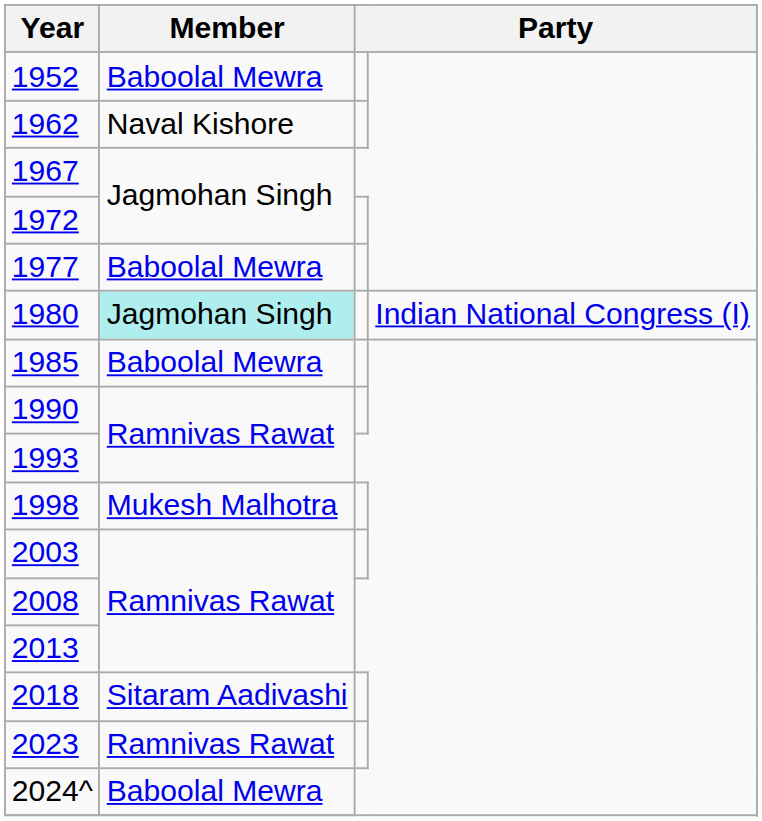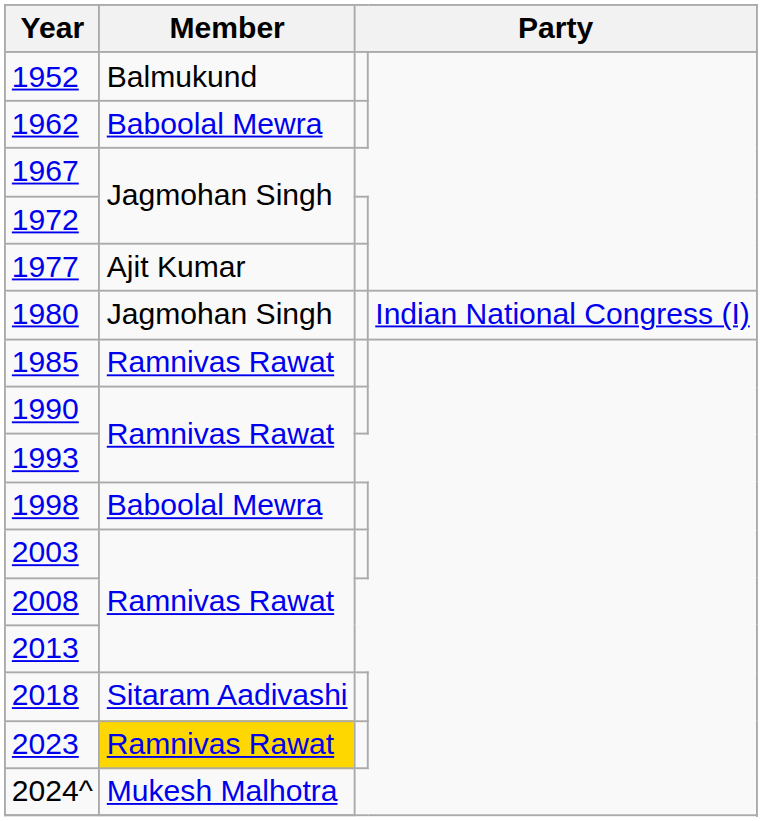(215, 76) Baboolal Mewra -> (182, 76) Balmukund
(200, 123) Naval Kishore -> (215, 123) Baboolal Mewra
(215, 266) Baboolal Mewra -> (176, 266) Ajit Kumar
(220, 314) paleturquoise background -> (220, 314) no background
(215, 362) Baboolal Mewra -> (220, 362) Ramnivas Rawat
(222, 505) Mukesh Malhotra -> (215, 505) Baboolal Mewra
(220, 743) no background -> (220, 743) gold background
(215, 791) Baboolal Mewra -> (222, 791) Mukesh Malhotra
